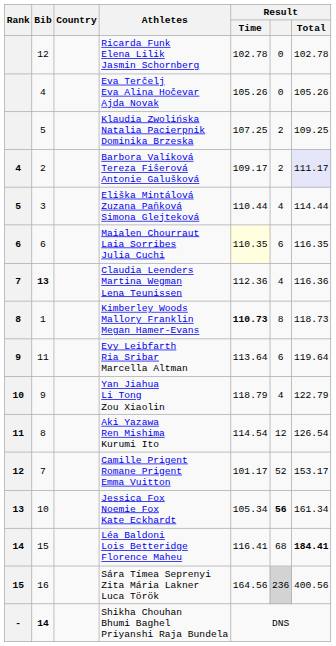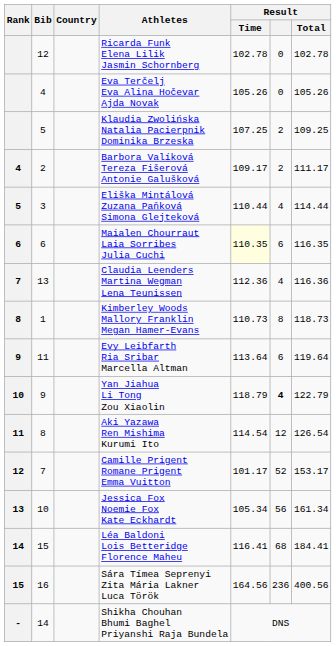(311, 168) lavender background -> (311, 168) no background
(43, 282) bold -> (43, 282) normal
(250, 320) bold -> (250, 320) normal
(281, 396) normal -> (281, 396) bold
(281, 509) bold -> (281, 509) normal
(311, 547) bold -> (311, 547) normal
(281, 585) lightgrey background -> (281, 585) no background
(43, 623) bold -> (43, 623) normal
